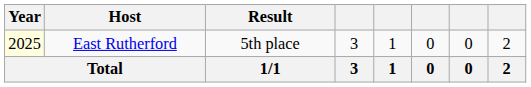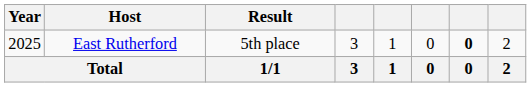(25, 43) lightyellow background -> (25, 43) no background
(469, 43) normal -> (469, 43) bold
